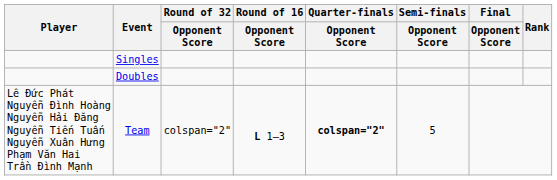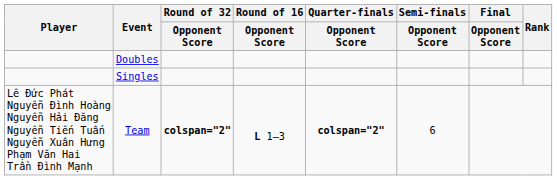rows swapped: (137, 59) <-> (137, 76)
(197, 130) normal -> (197, 130) bold
(432, 130) 5 -> (432, 130) 6
